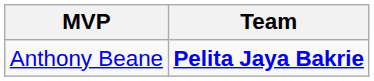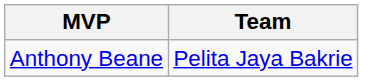(269, 57) bold -> (263, 57) normal
